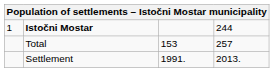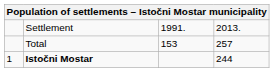rows swapped: (49, 59) <-> (59, 28)
